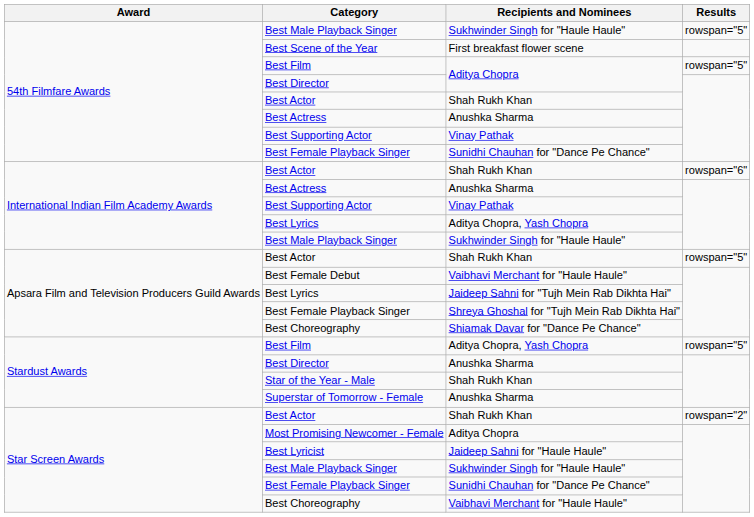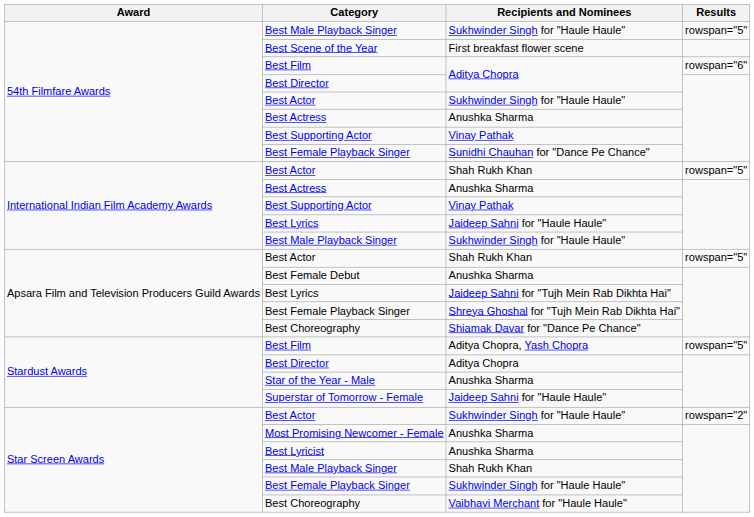(716, 65) rowspan="5" -> (716, 65) rowspan="6"
(490, 100) Shah Rukh Khan -> (537, 100) Sukhwinder Singh for "Haule Haule"
(716, 170) rowspan="6" -> (716, 170) rowspan="5"
(518, 223) Aditya Chopra, Yash Chopra -> (527, 223) Jaideep Sahni for "Haule Haule"
(538, 275) Vaibhavi Merchant for "Haule Haule" -> (491, 275) Anushka Sharma
(491, 363) Anushka Sharma -> (484, 363) Aditya Chopra
(490, 380) Shah Rukh Khan -> (491, 380) Anushka Sharma
(491, 398) Anushka Sharma -> (527, 398) Jaideep Sahni for "Haule Haule"
(490, 415) Shah Rukh Khan -> (537, 415) Sukhwinder Singh for "Haule Haule"
(484, 433) Aditya Chopra -> (491, 433) Anushka Sharma
(527, 450) Jaideep Sahni for "Haule Haule" -> (491, 450) Anushka Sharma
(537, 468) Sukhwinder Singh for "Haule Haule" -> (490, 468) Shah Rukh Khan
(549, 485) Sunidhi Chauhan for "Dance Pe Chance" -> (537, 485) Sukhwinder Singh for "Haule Haule"
